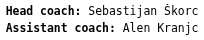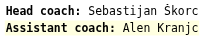(102, 28) no background -> (102, 28) lightyellow background
